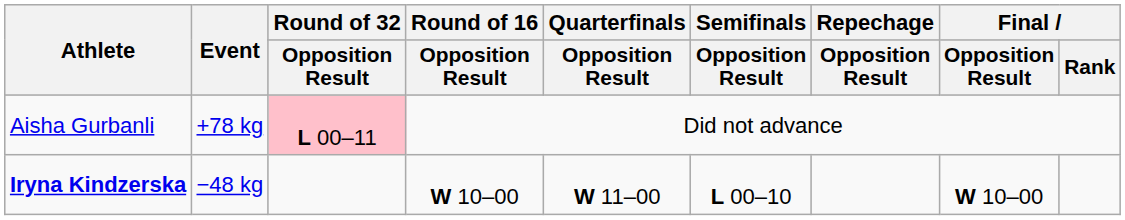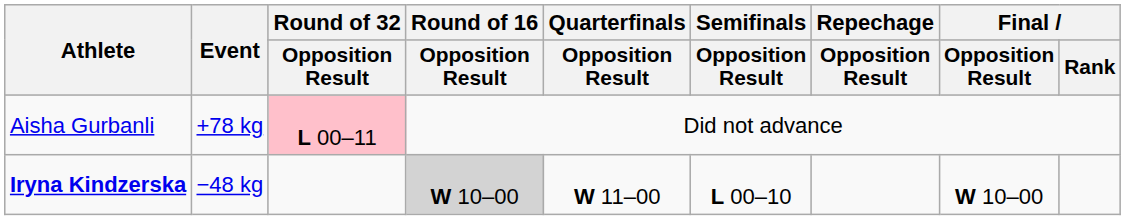(475, 197) no background -> (475, 197) lightgrey background
